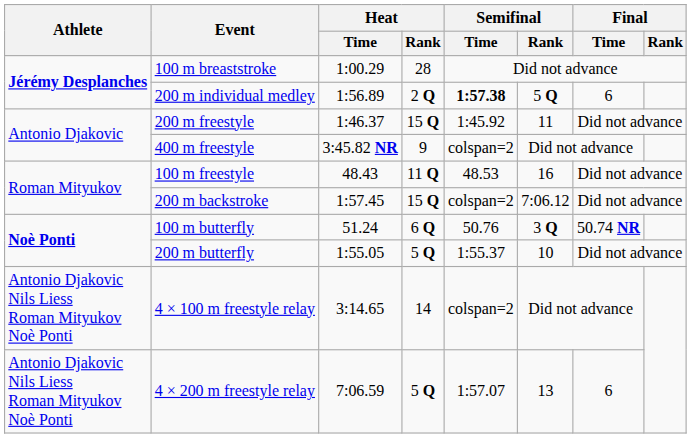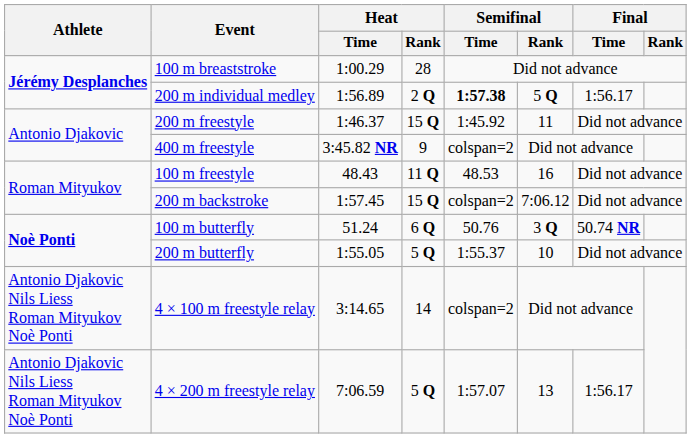(609, 95) 6 -> (609, 95) 1:56.17
(609, 391) 6 -> (609, 391) 1:56.17
